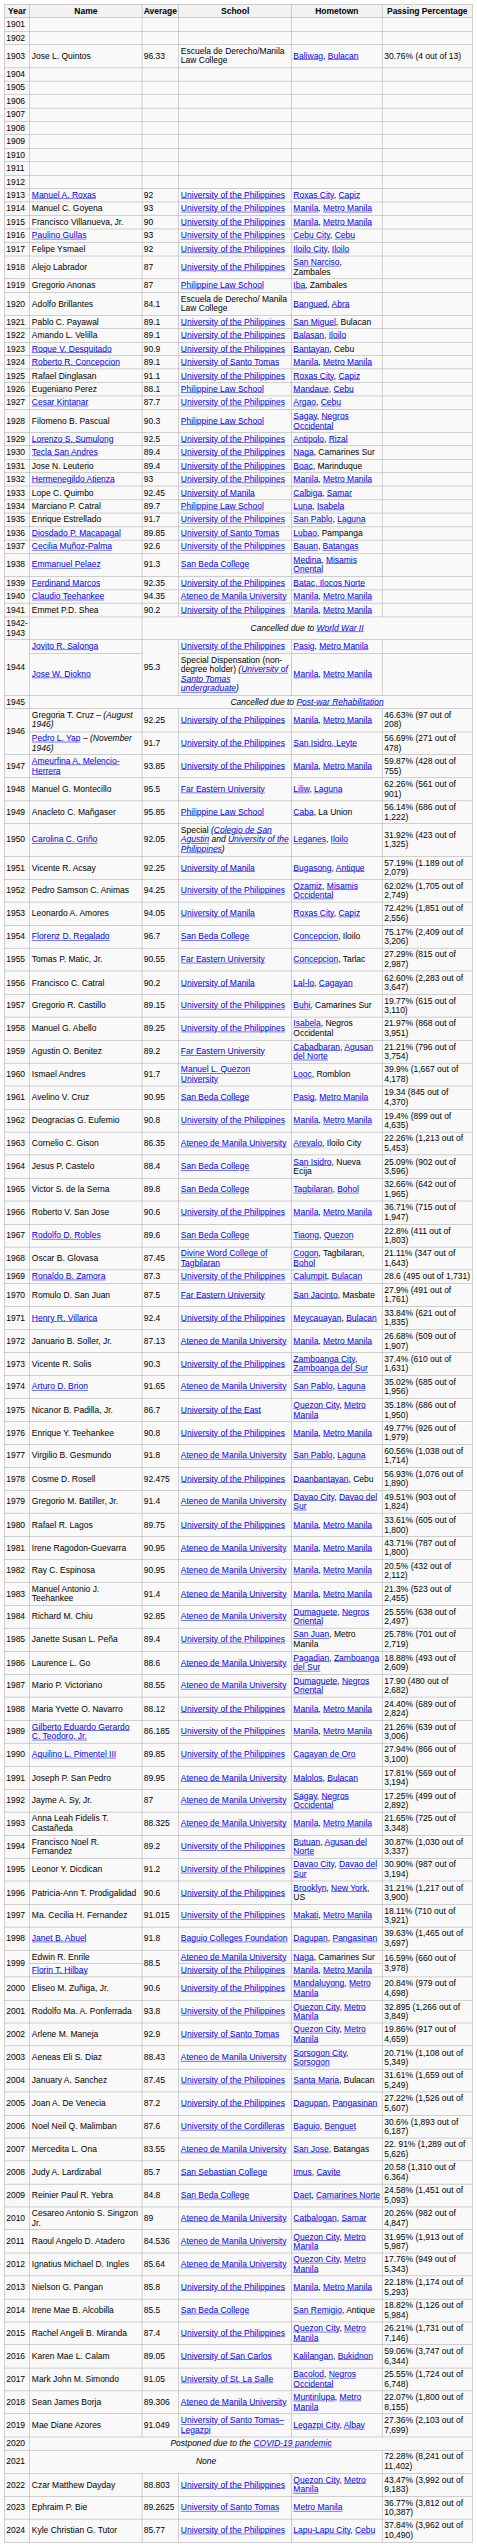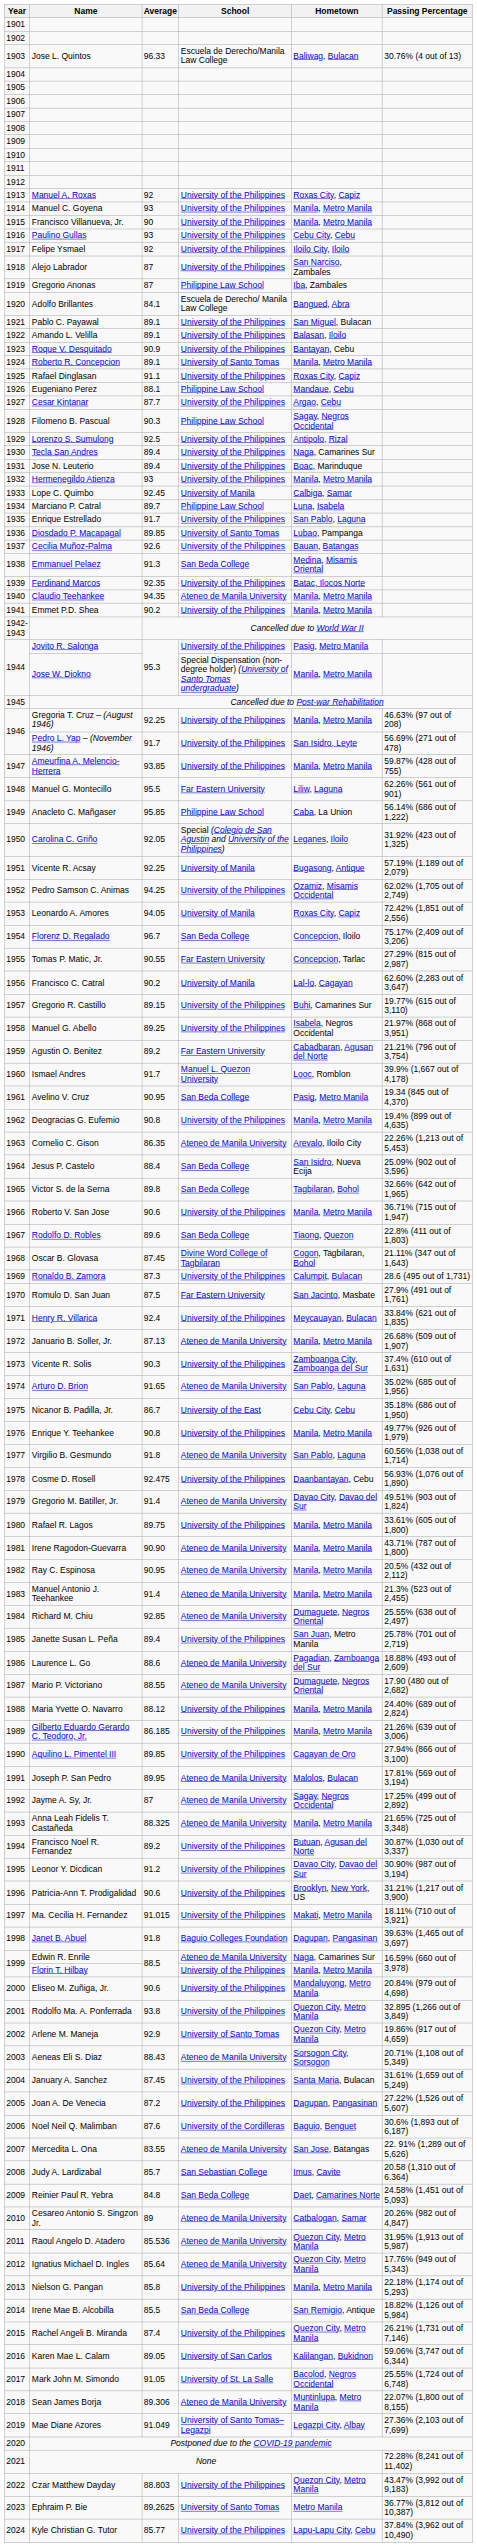(330, 1410) Quezon City, Metro Manila -> (324, 1410) Cebu City, Cebu
(154, 1548) 90.95 -> (154, 1548) 90.90
(157, 2241) 84.536 -> (157, 2241) 85.536
